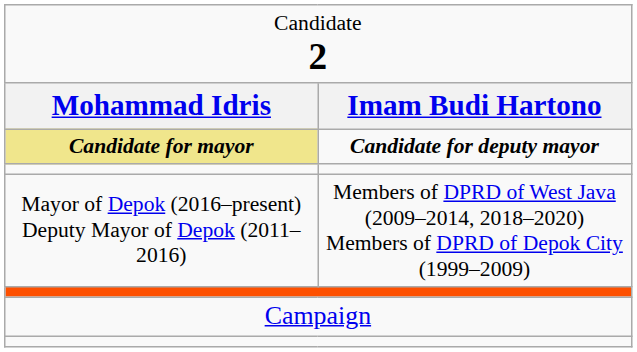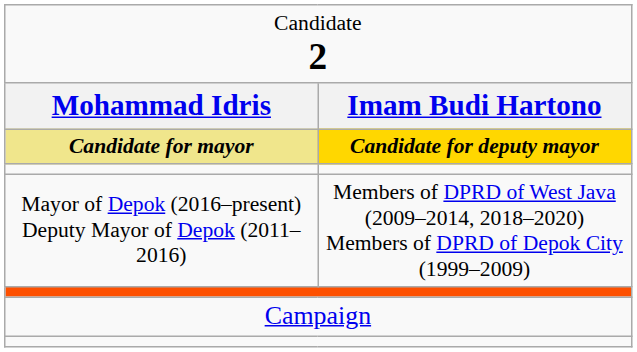(474, 146) no background -> (474, 146) gold background
